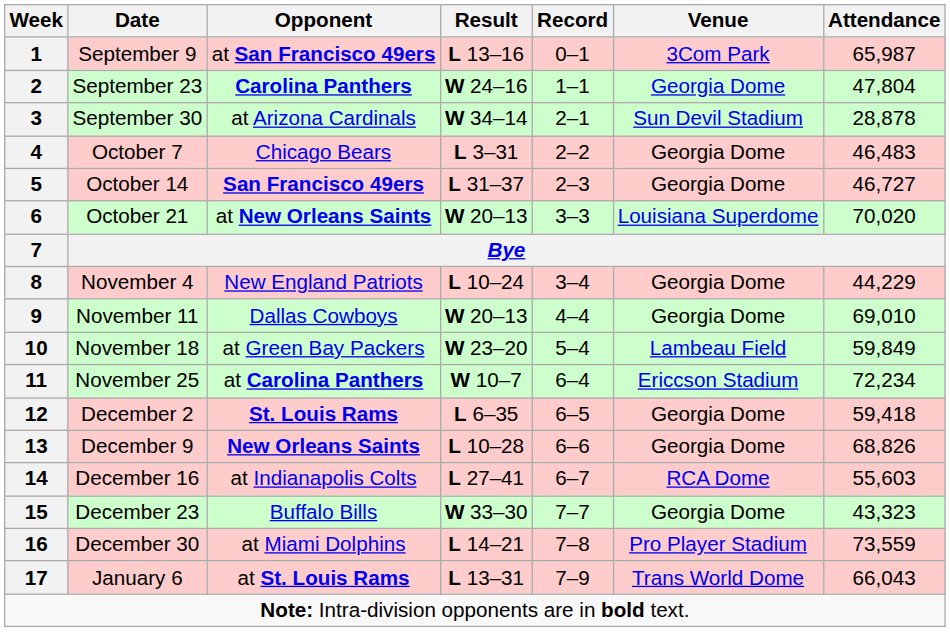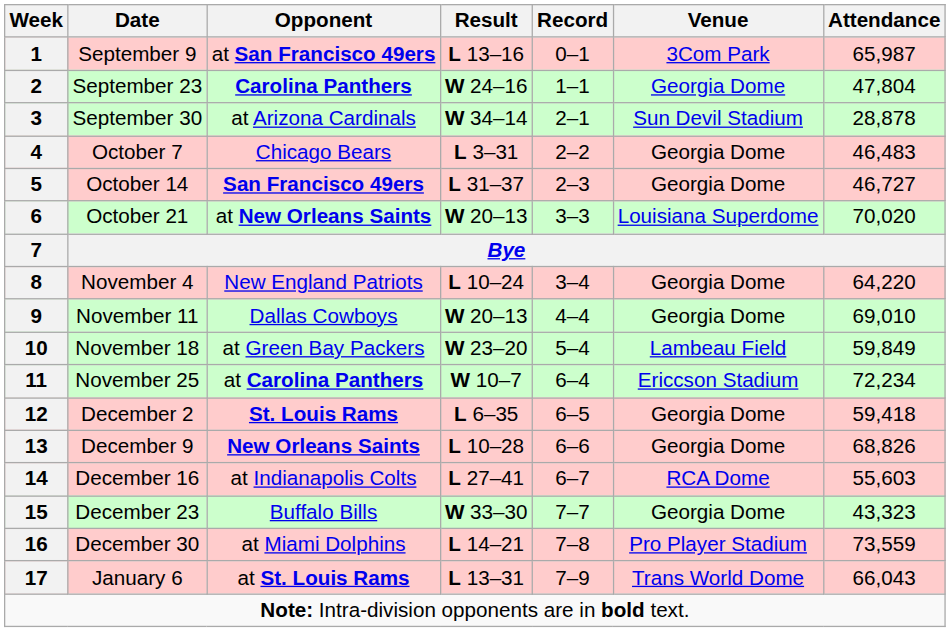(884, 282) 44,229 -> (884, 282) 64,220
